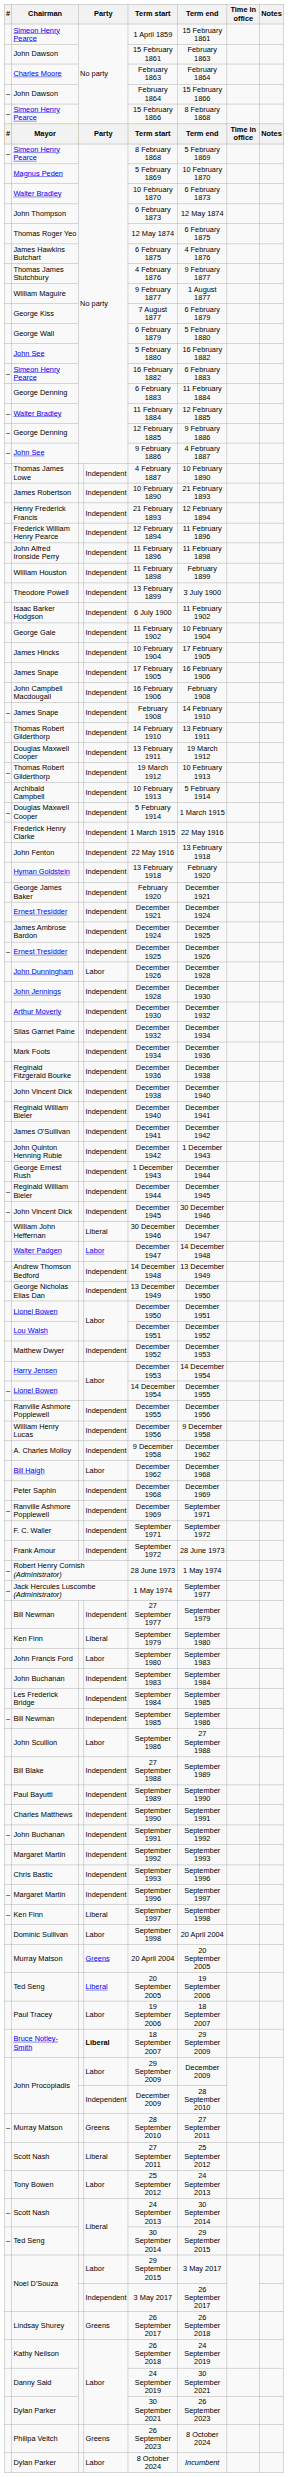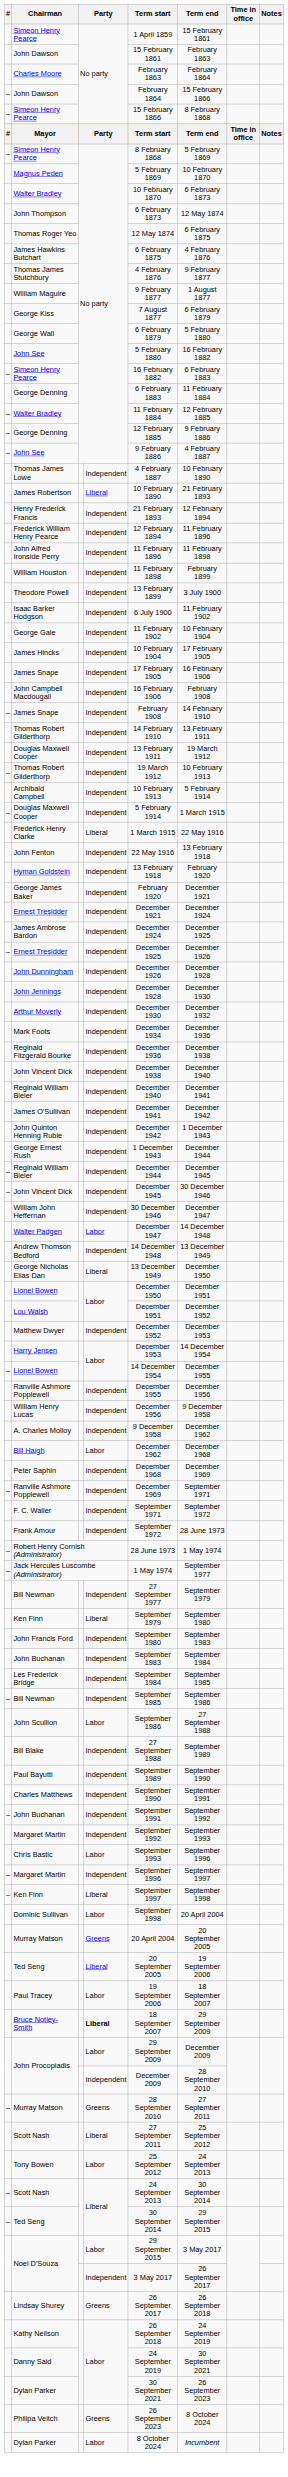(106, 493) Independent -> (97, 493) Liberal
(106, 832) Independent -> (97, 832) Liberal
(95, 972) Labor -> (106, 972) Independent
- row: (8, 1032)
(97, 1231) Liberal -> (106, 1211) Independent
(106, 1291) Independent -> (97, 1271) Liberal
(95, 1658) Labor -> (106, 1638) Independent
(106, 1874) Independent -> (95, 1854) Labor
